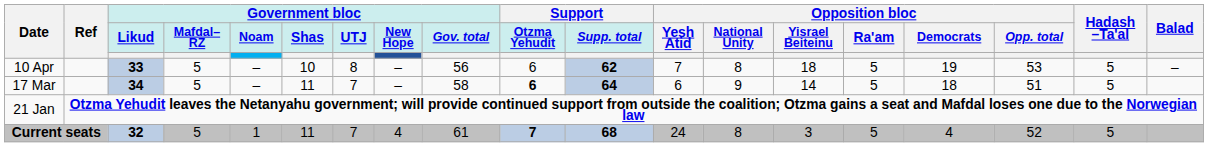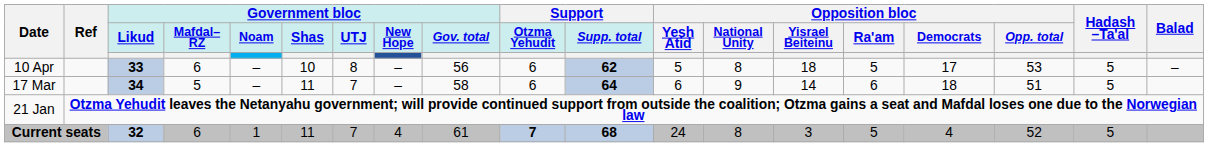(197, 68) 5 -> (197, 68) 6
(678, 68) 7 -> (678, 68) 5
(949, 68) 19 -> (949, 68) 17
(533, 86) bold -> (533, 86) normal
(874, 86) 5 -> (874, 86) 6
(197, 133) 5 -> (197, 133) 6
